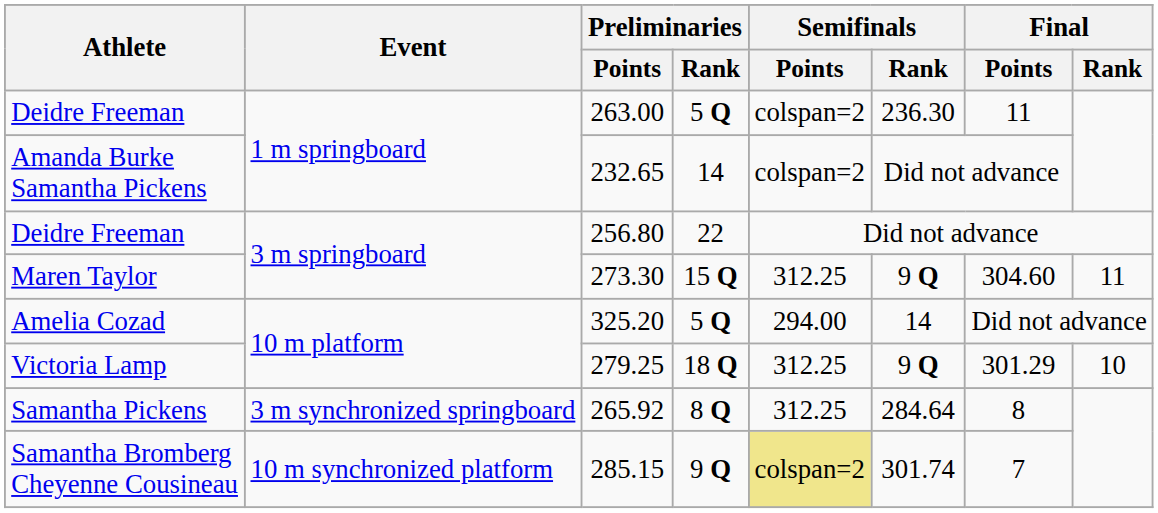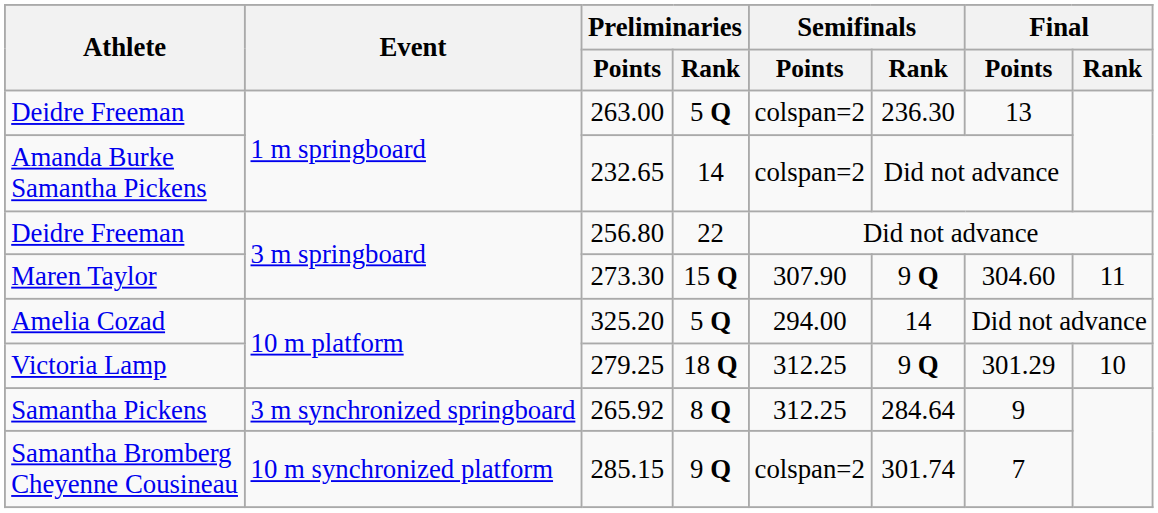(1019, 112) 11 -> (1019, 112) 13
(810, 277) 312.25 -> (810, 277) 307.90
(1019, 409) 8 -> (1019, 409) 9
(810, 469) khaki background -> (810, 469) no background
